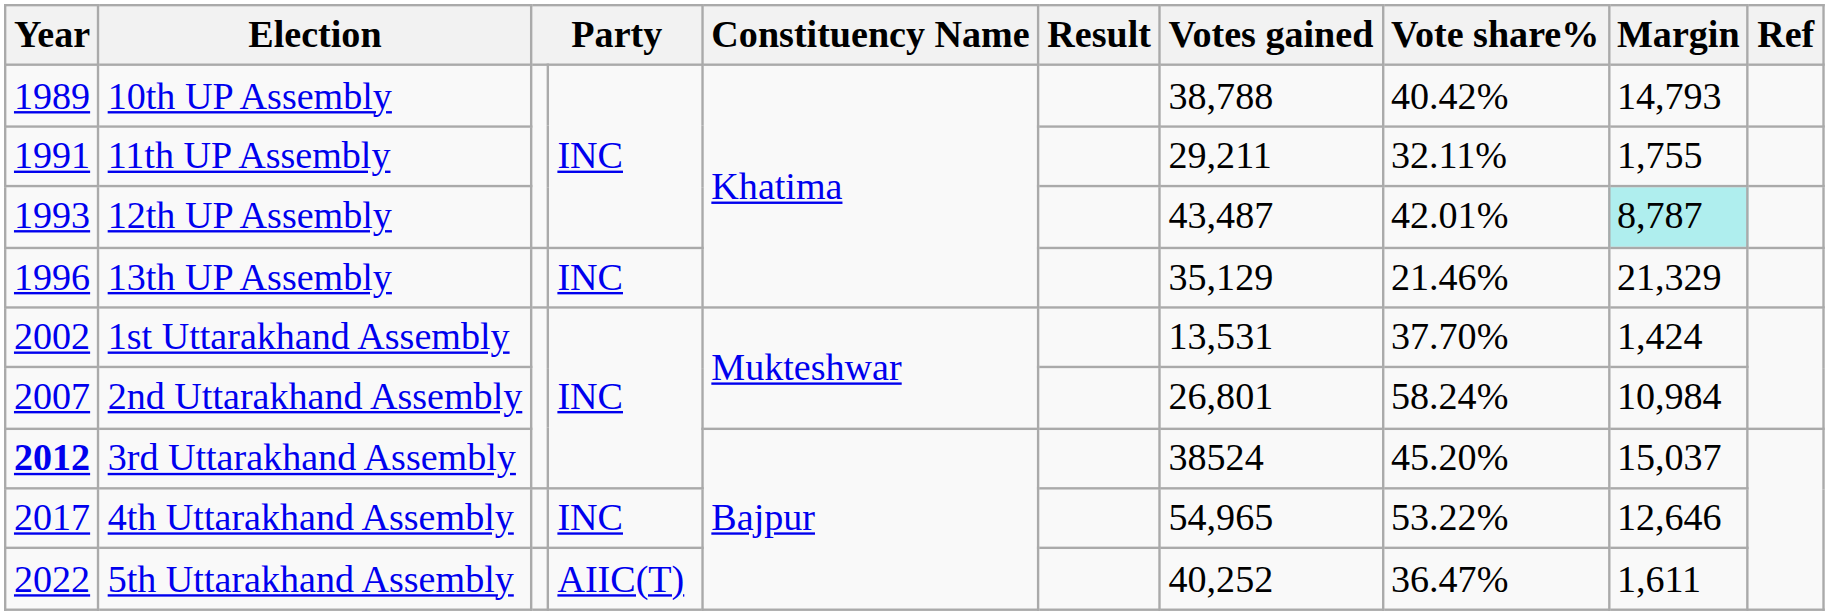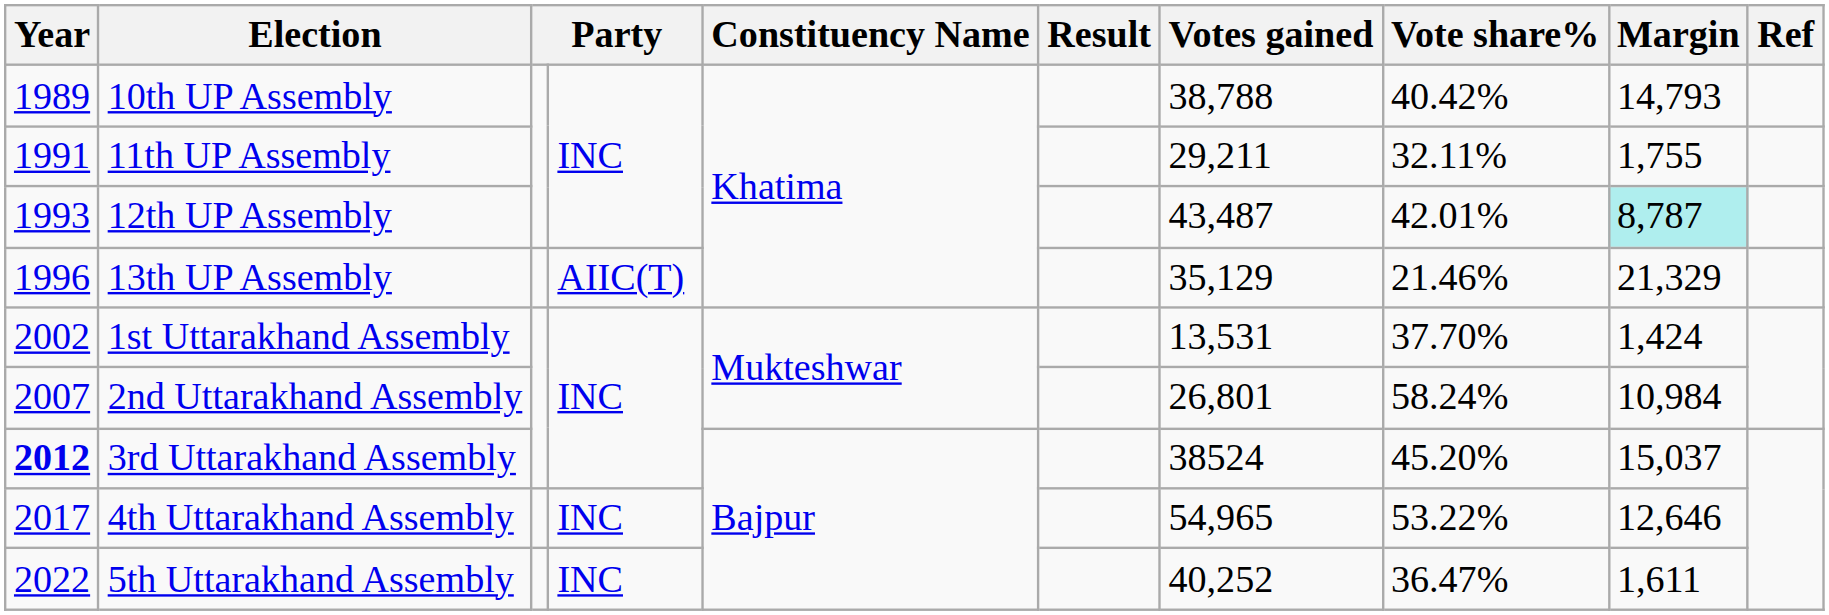(595, 276) INC -> (626, 276) AIIC(T)
(626, 578) AIIC(T) -> (595, 578) INC
